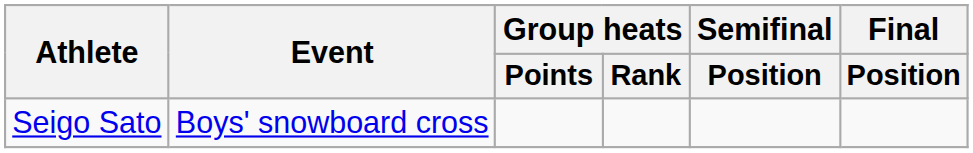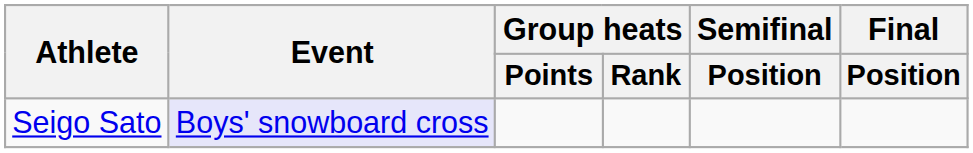(332, 123) no background -> (332, 123) lavender background
